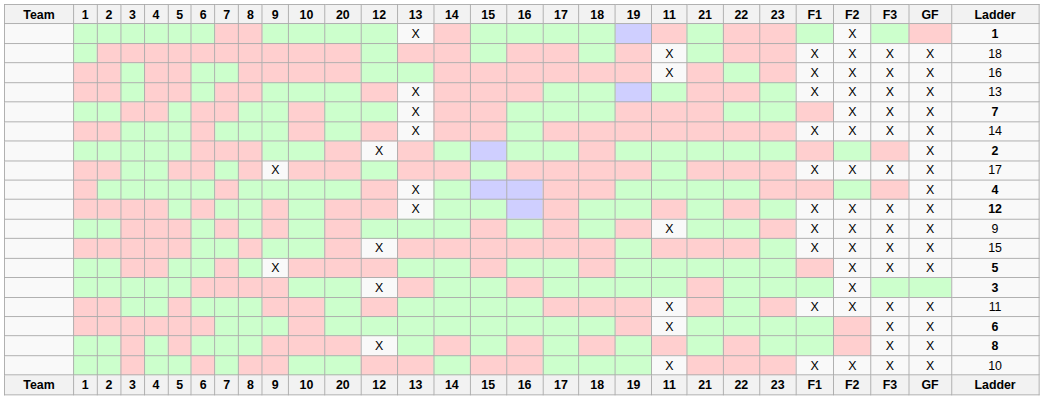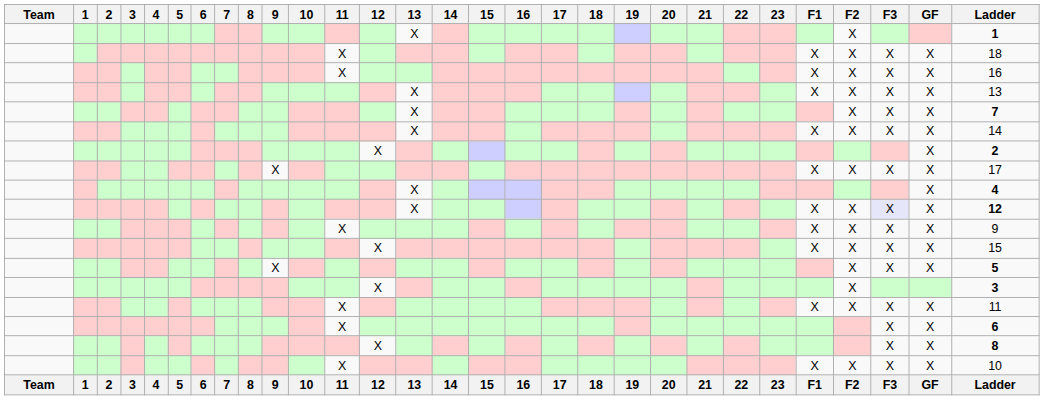columns swapped: (669, 14) <-> (343, 14)
(890, 209) no background -> (890, 209) lavender background
